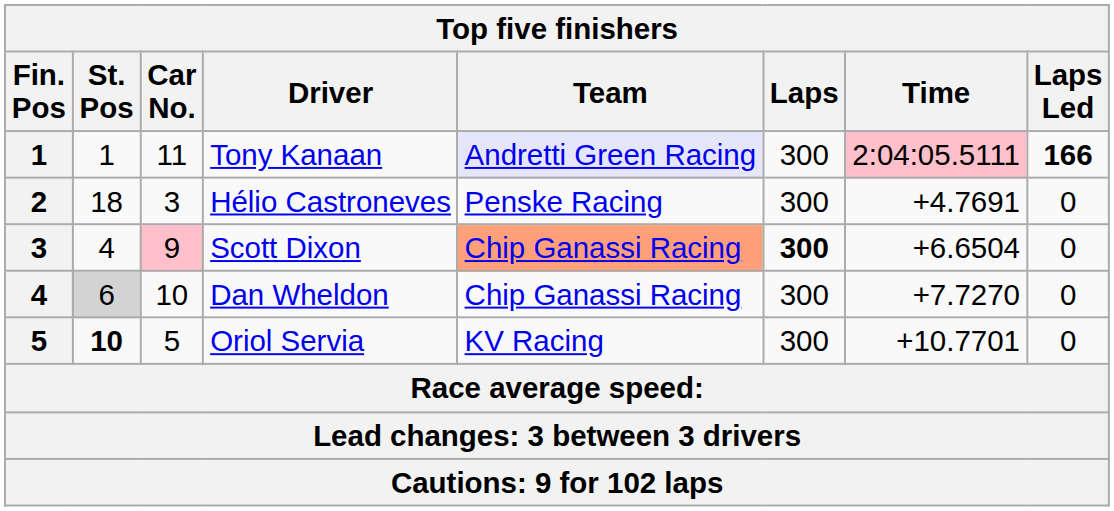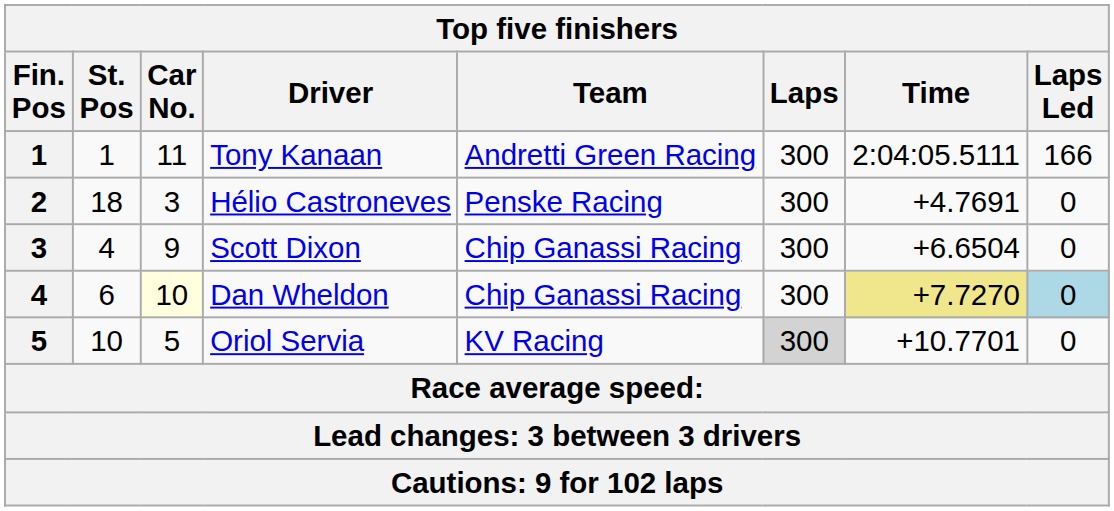(610, 155) lavender background -> (610, 155) no background
(936, 155) pink background -> (936, 155) no background
(1068, 155) bold -> (1068, 155) normal
(172, 248) pink background -> (172, 248) no background
(603, 248) lightsalmon background -> (603, 248) no background
(804, 248) bold -> (804, 248) normal
(107, 295) lightgrey background -> (107, 295) no background
(172, 295) no background -> (172, 295) lightyellow background
(966, 295) no background -> (966, 295) khaki background
(1068, 295) no background -> (1068, 295) lightblue background
(107, 342) bold -> (107, 342) normal
(804, 342) no background -> (804, 342) lightgrey background
